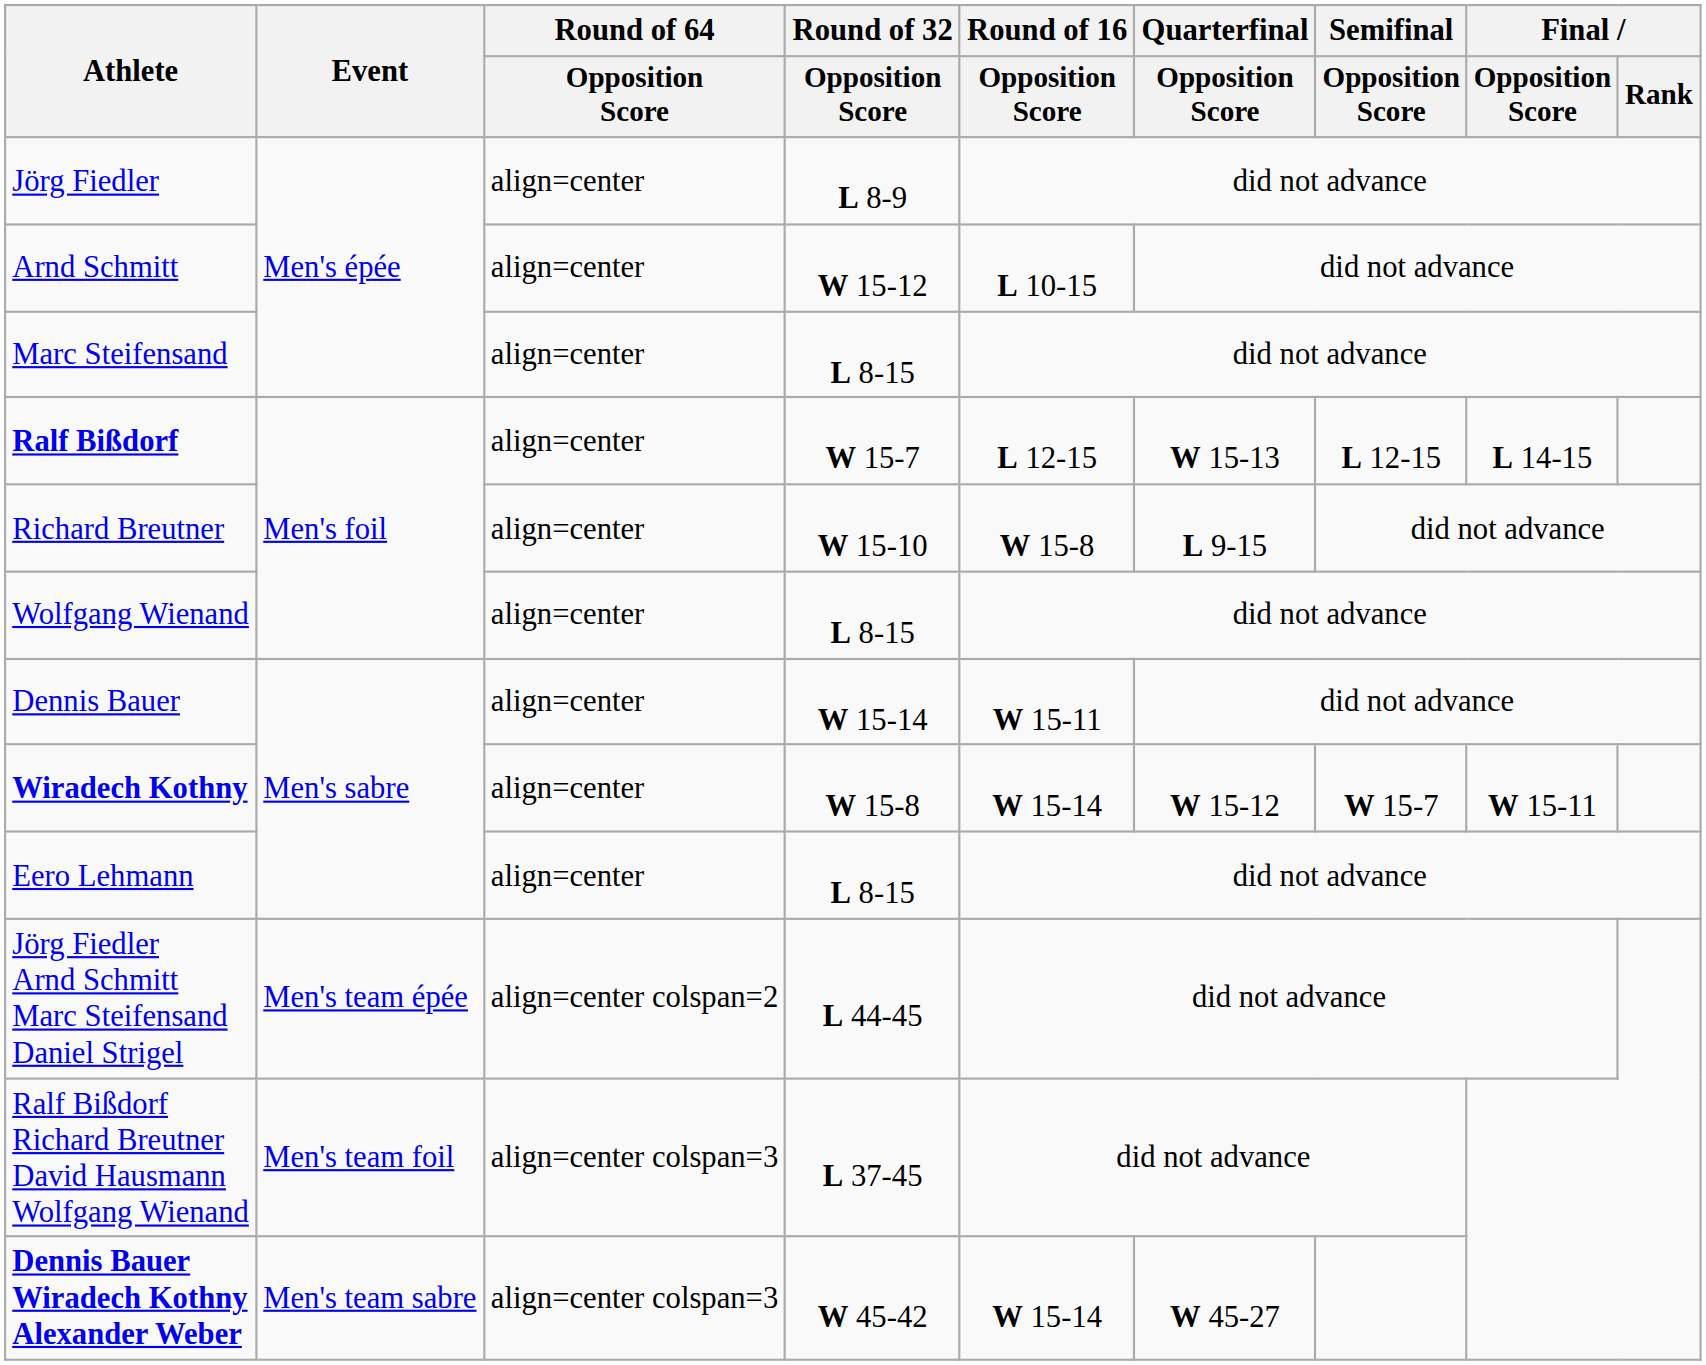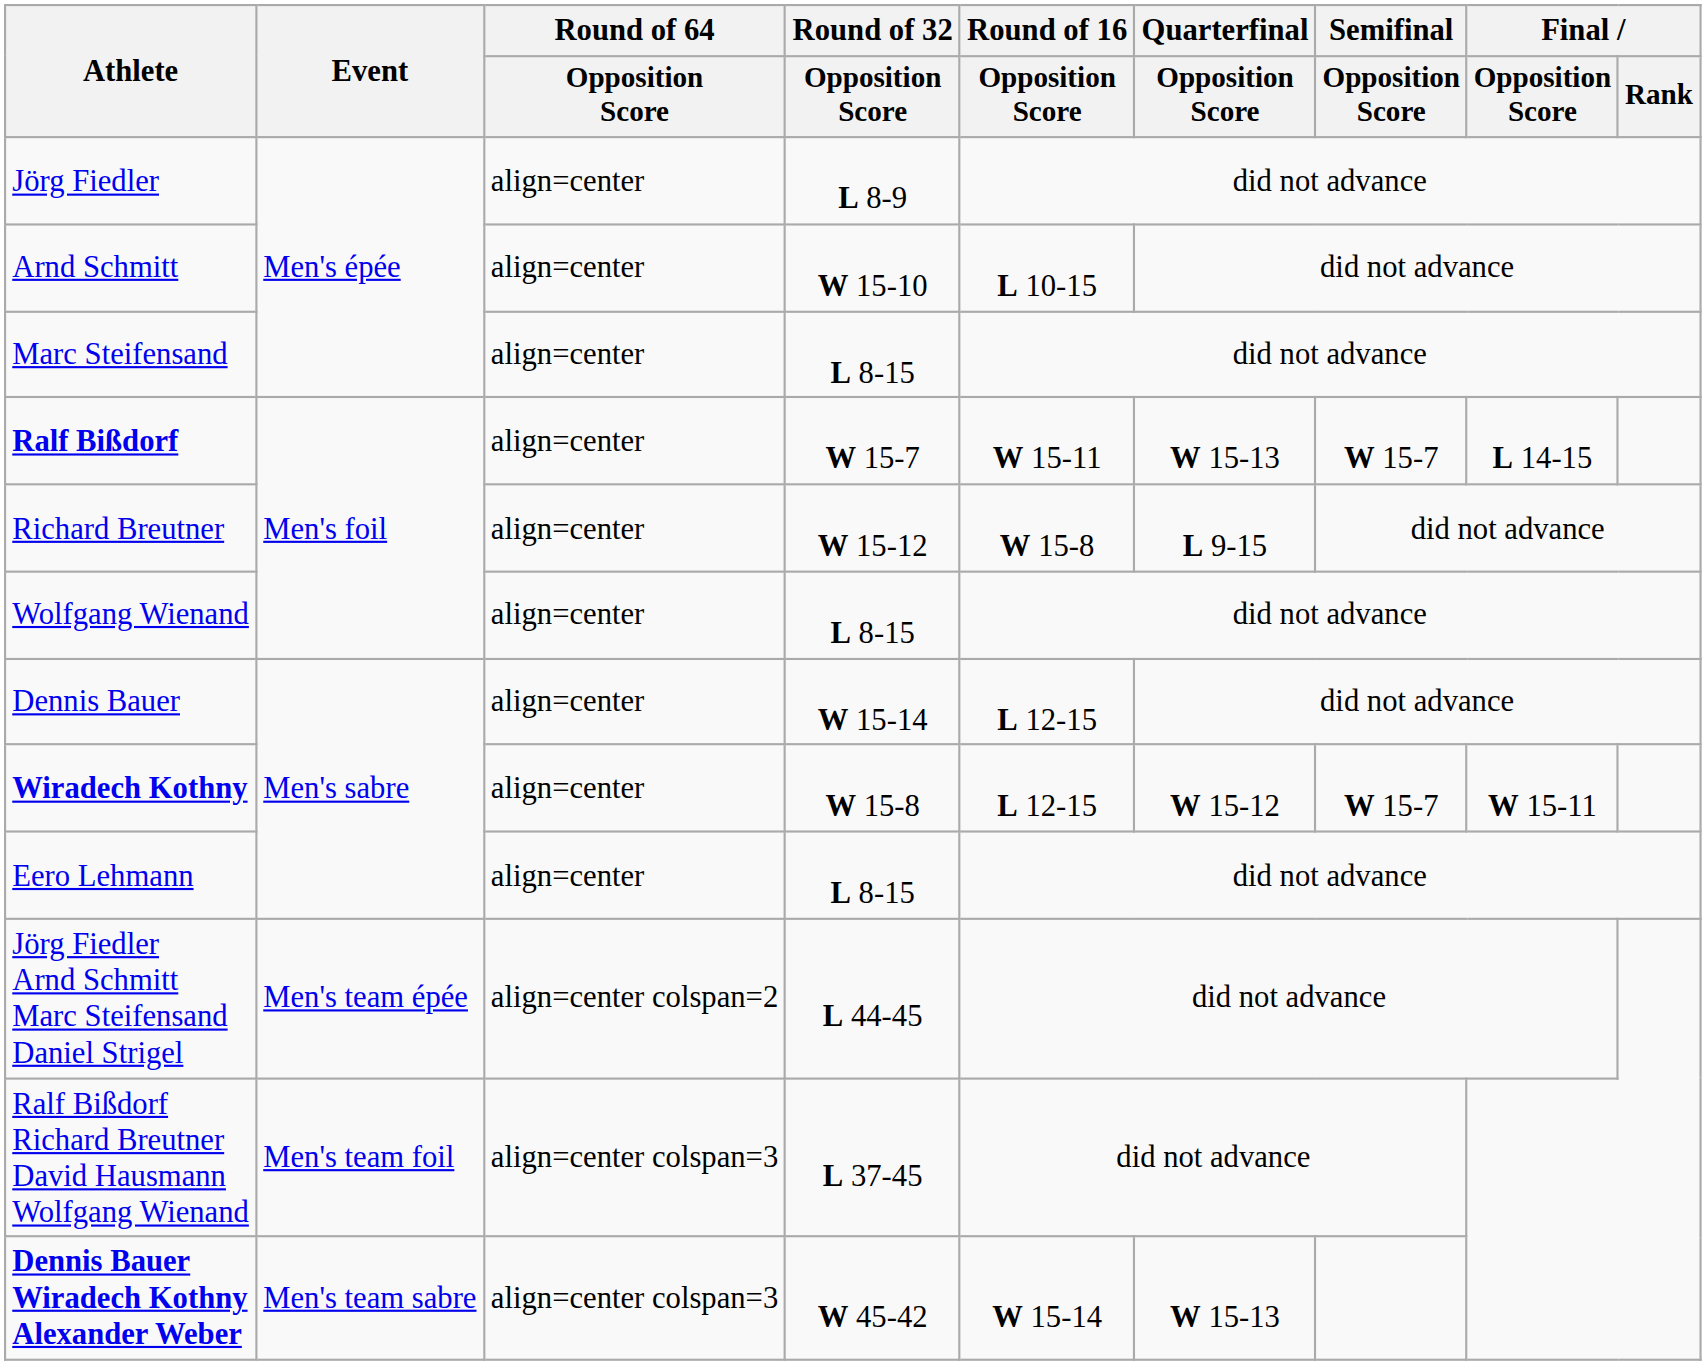(873, 285) W 15-12 -> (873, 285) W 15-10
(1047, 459) L 12-15 -> (1047, 459) W 15-11
(1391, 459) L 12-15 -> (1391, 459) W 15-7
(873, 546) W 15-10 -> (873, 546) W 15-12
(1047, 719) W 15-11 -> (1047, 719) L 12-15
(1047, 806) W 15-14 -> (1047, 806) L 12-15
(1225, 1316) W 45-27 -> (1225, 1316) W 15-13
